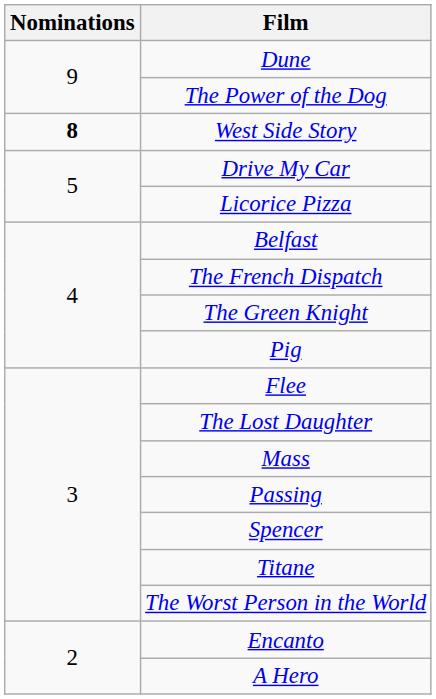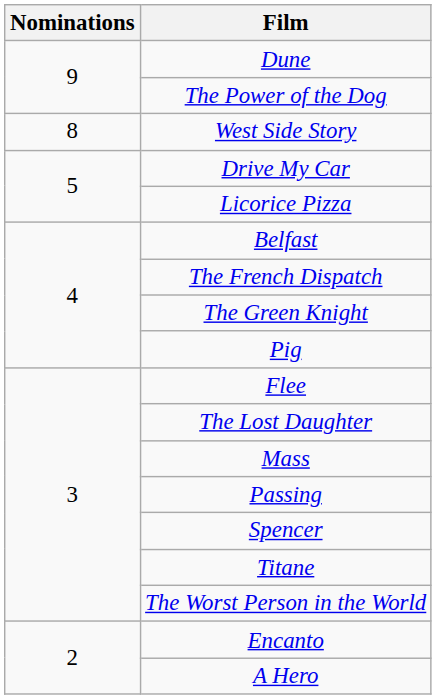(72, 131) bold -> (72, 131) normal
